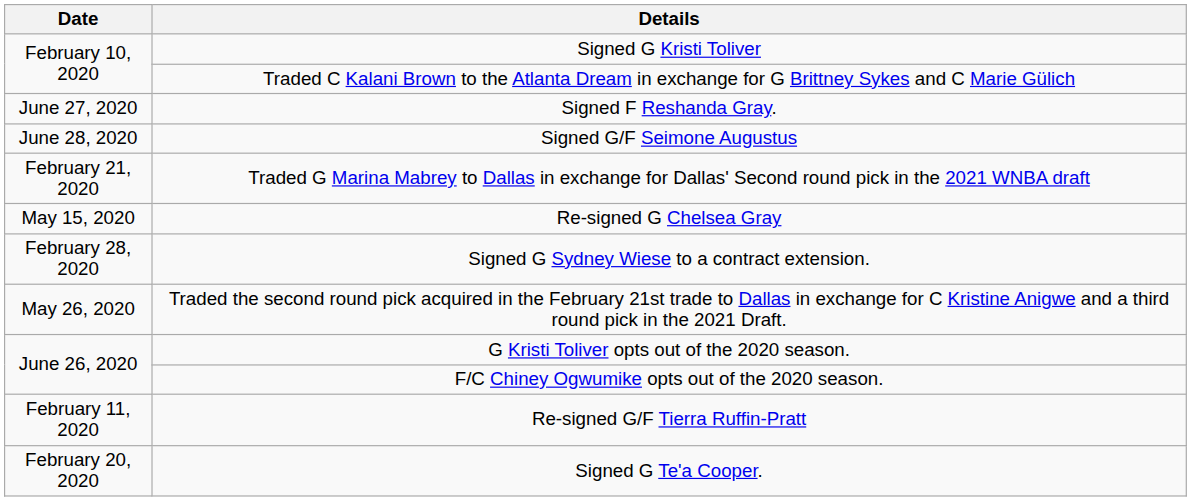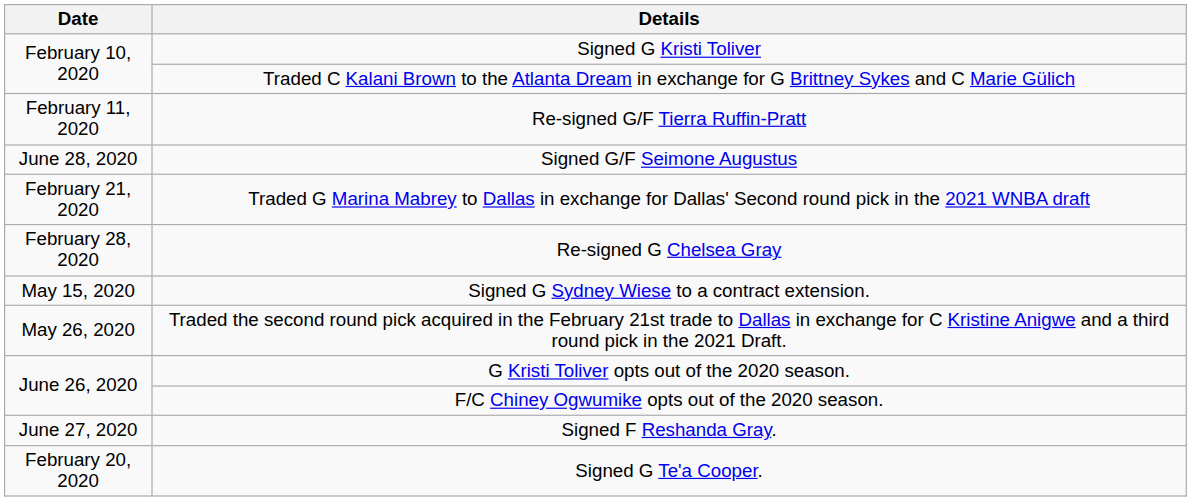rows swapped: (669, 419) <-> (669, 108)
(78, 218) May 15, 2020 -> (78, 250) February 28, 2020
(78, 258) February 28, 2020 -> (78, 290) May 15, 2020
